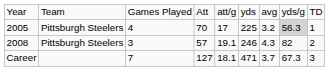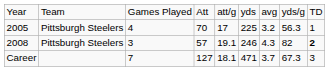(291, 27) lightgrey background -> (291, 27) no background
(312, 43) normal -> (312, 43) bold
